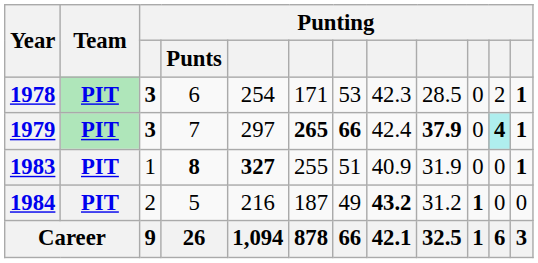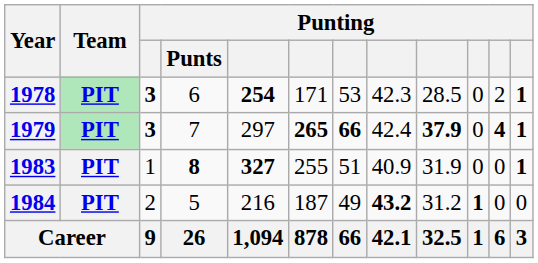(258, 94) normal -> (258, 94) bold
(500, 130) paleturquoise background -> (500, 130) no background
